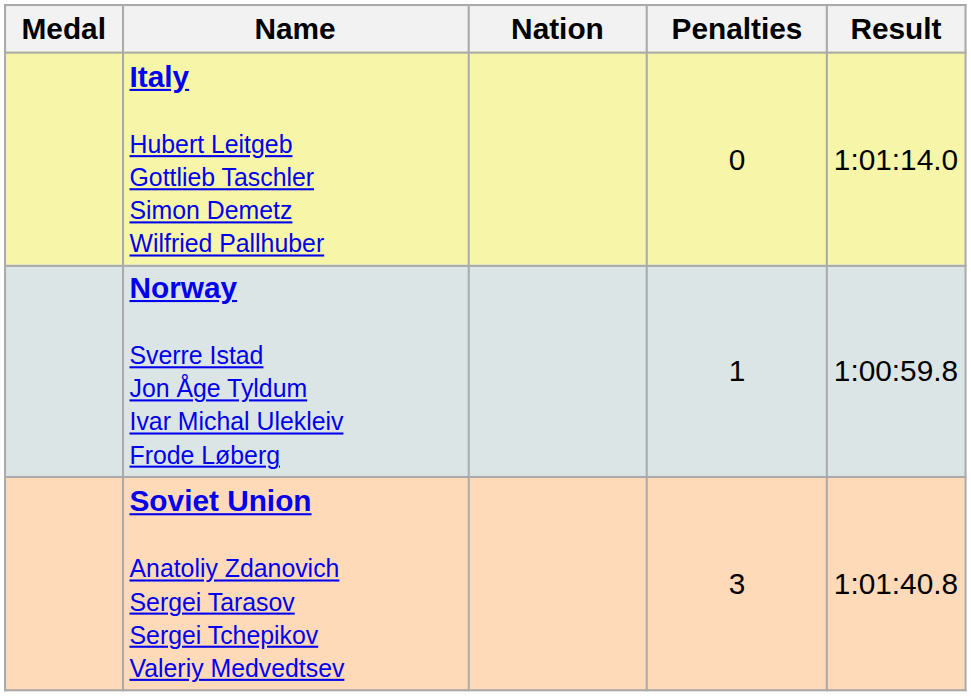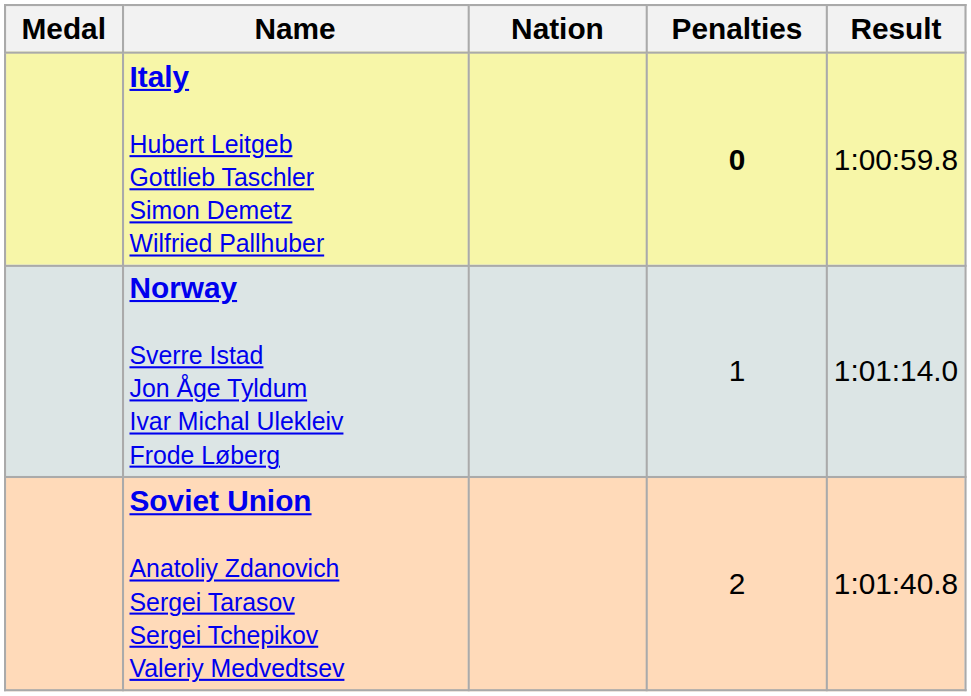(737, 159) normal -> (737, 159) bold
(896, 159) 1:01:14.0 -> (896, 159) 1:00:59.8
(896, 372) 1:00:59.8 -> (896, 372) 1:01:14.0
(737, 584) 3 -> (737, 584) 2
